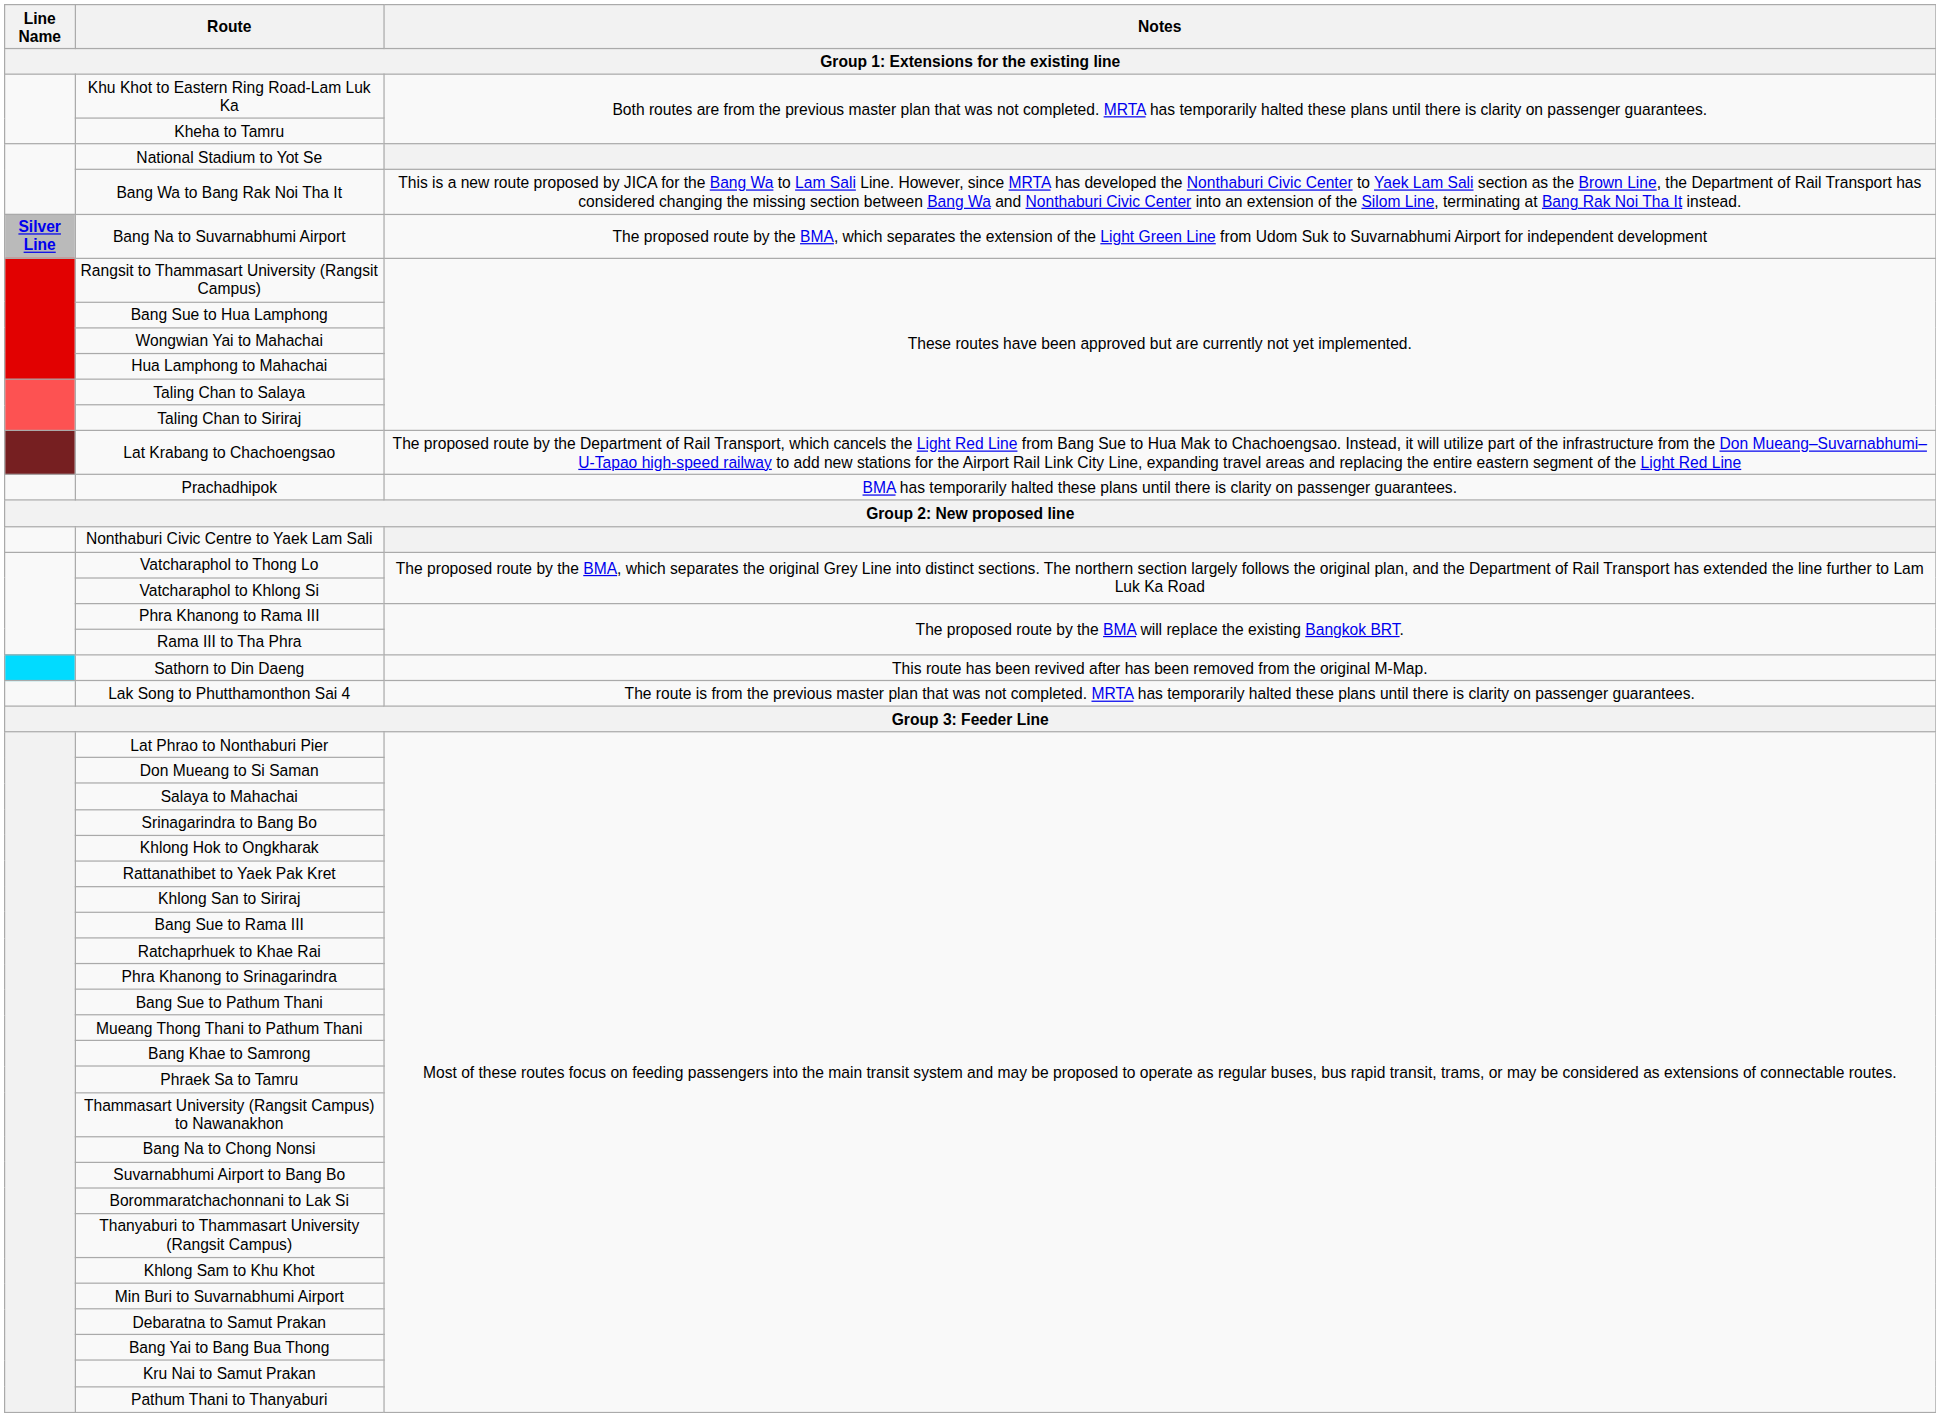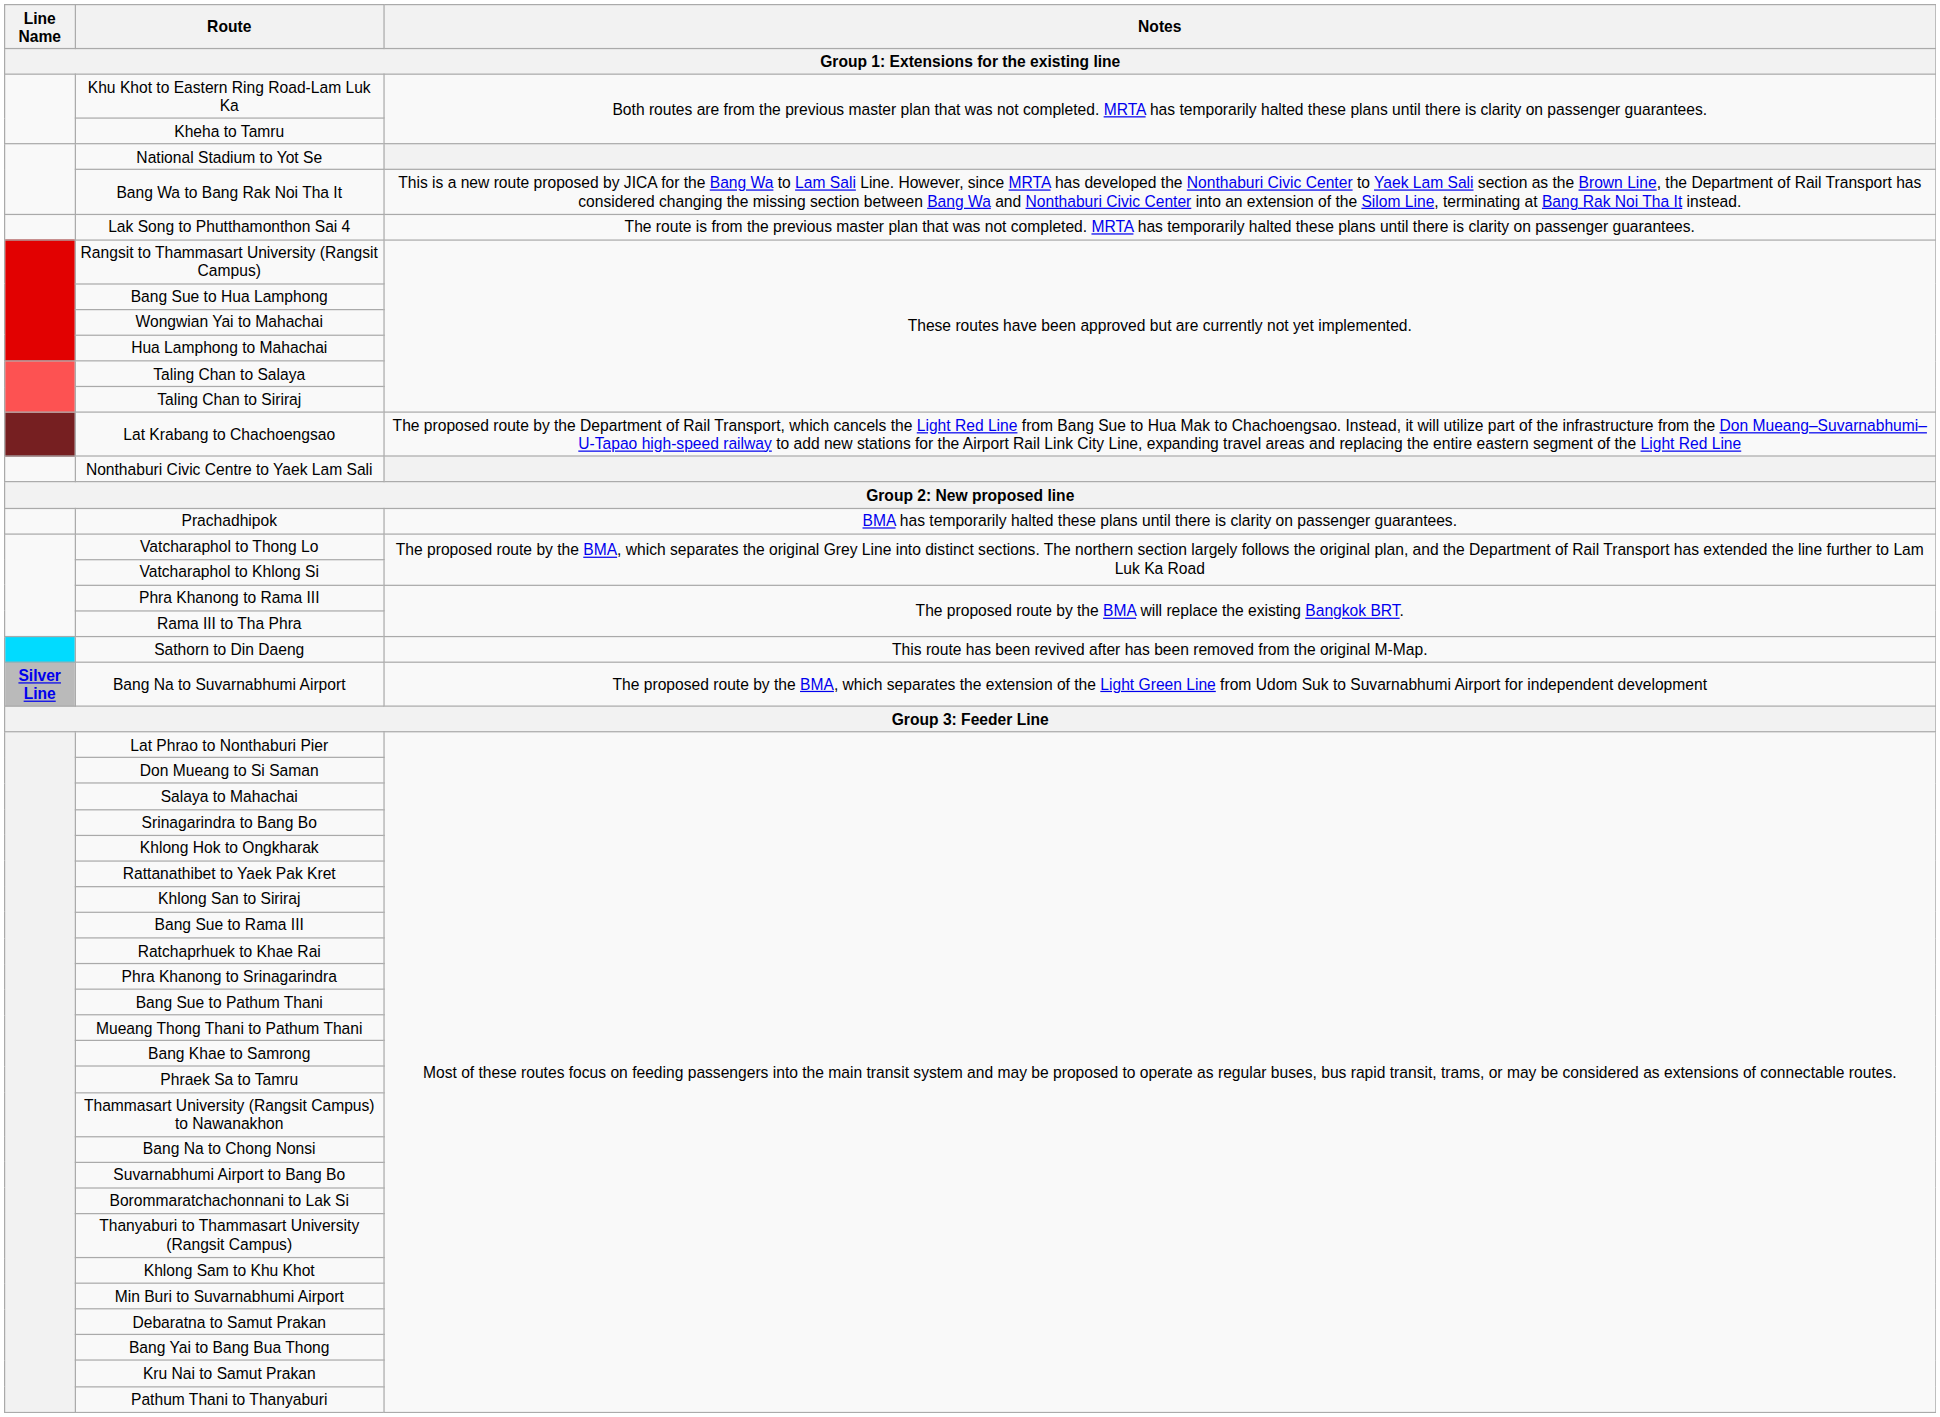rows swapped: (229, 693) <-> (229, 236)
rows swapped: (229, 488) <-> (229, 539)
